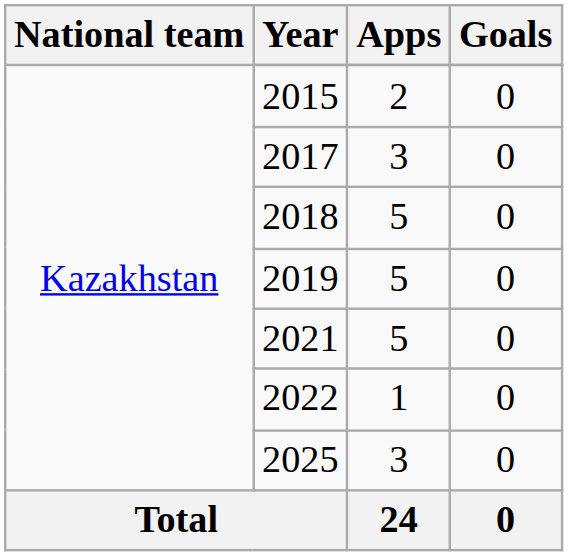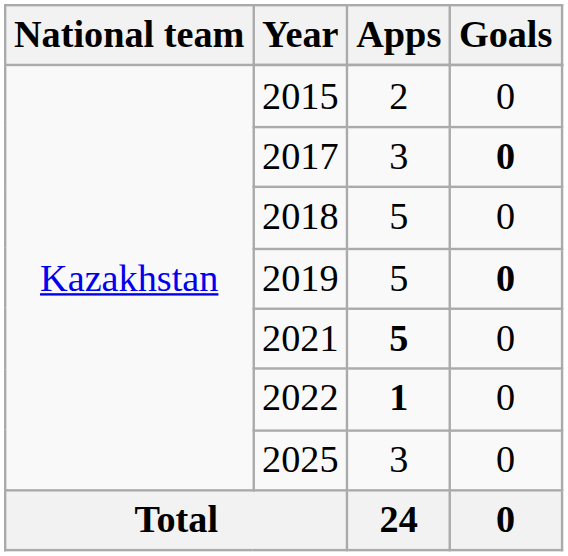(506, 156) normal -> (506, 156) bold
(506, 277) normal -> (506, 277) bold
(399, 338) normal -> (399, 338) bold
(399, 398) normal -> (399, 398) bold
